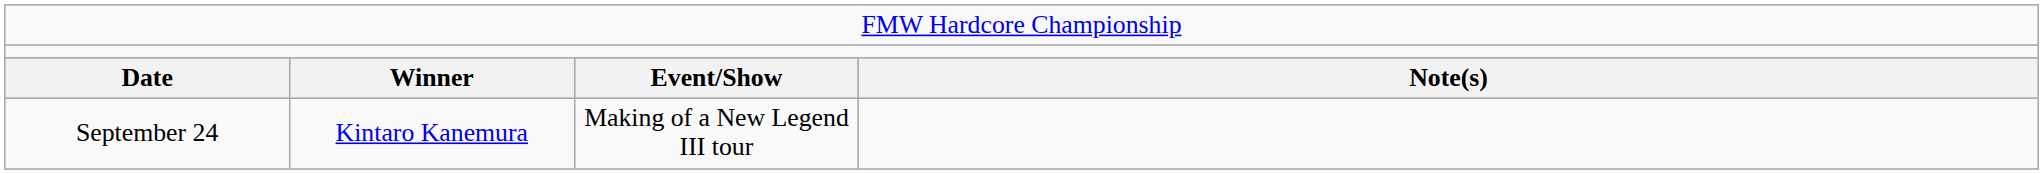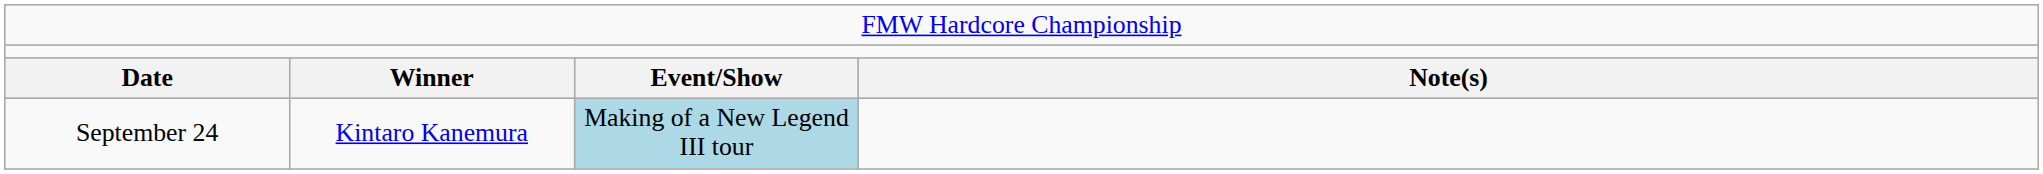(716, 132) no background -> (716, 132) lightblue background
